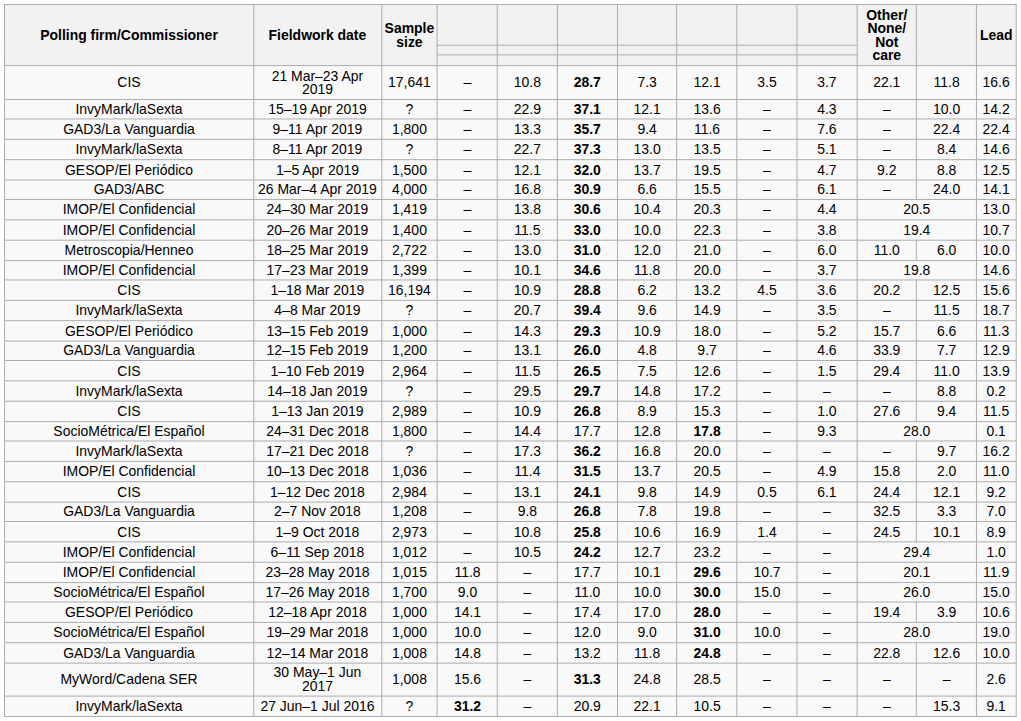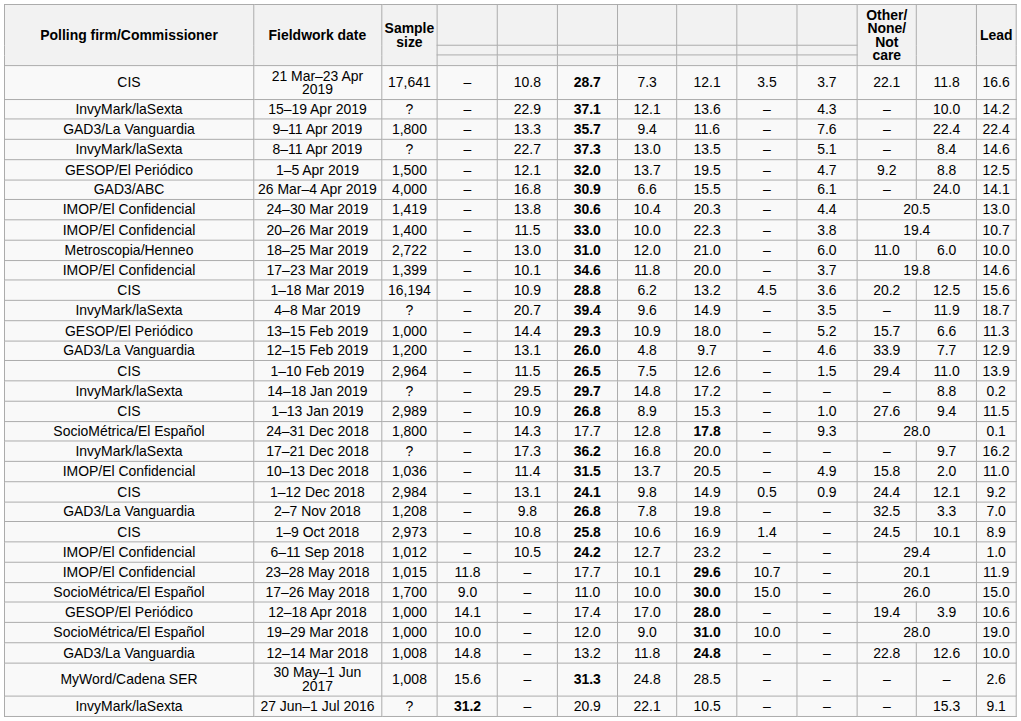(947, 311) 11.5 -> (947, 311) 11.9
(527, 331) 14.3 -> (527, 331) 14.4
(527, 432) 14.4 -> (527, 432) 14.3
(827, 492) 6.1 -> (827, 492) 0.9
